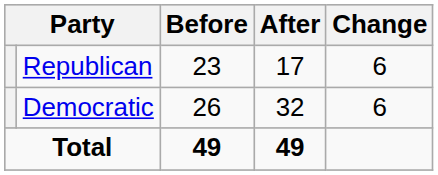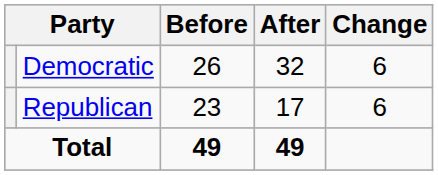rows swapped: (88, 107) <-> (88, 66)
